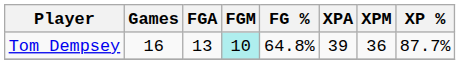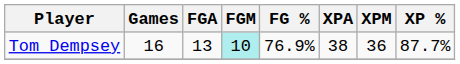(289, 46) 64.8% -> (289, 46) 76.9%
(338, 46) 39 -> (338, 46) 38
